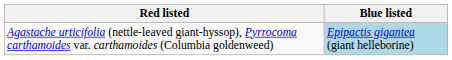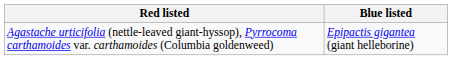(371, 38) lightblue background -> (371, 38) no background
